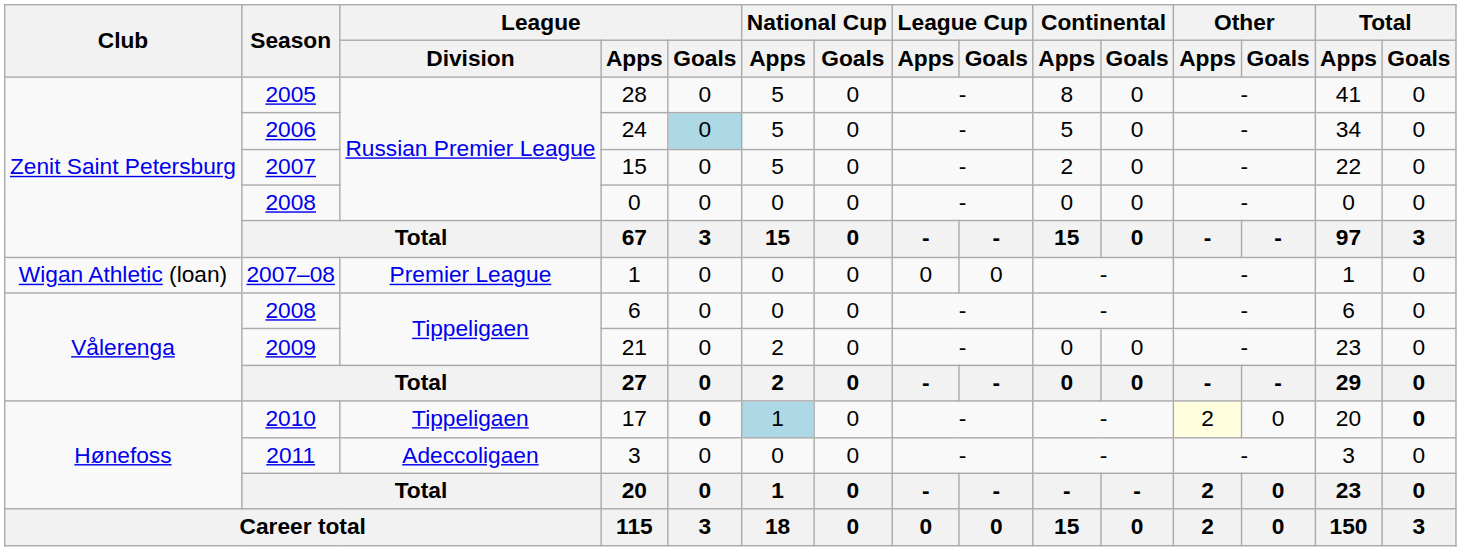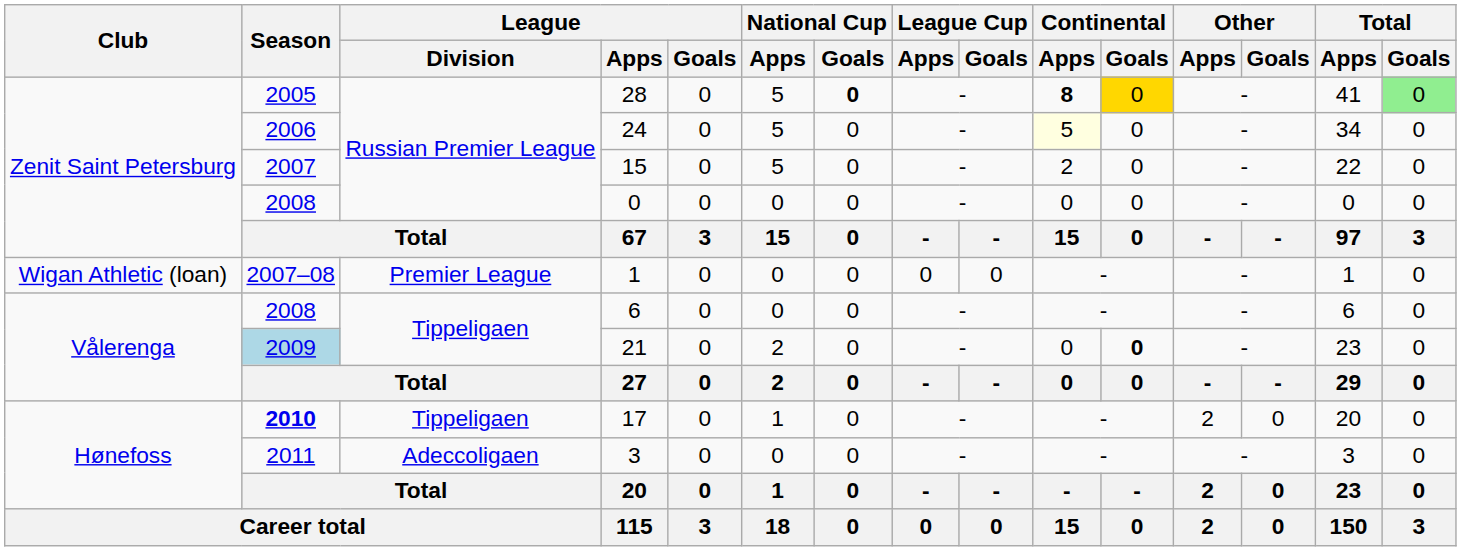(853, 94) normal -> (853, 94) bold
(1067, 94) normal -> (1067, 94) bold
(1137, 94) no background -> (1137, 94) gold background
(1419, 94) no background -> (1419, 94) lightgreen background
(705, 130) lightblue background -> (705, 130) no background
(1067, 130) no background -> (1067, 130) lightyellow background
(291, 346) no background -> (291, 346) lightblue background
(1137, 346) normal -> (1137, 346) bold
(291, 418) normal -> (291, 418) bold
(705, 418) bold -> (705, 418) normal
(778, 418) lightblue background -> (778, 418) no background
(1208, 418) lightyellow background -> (1208, 418) no background
(1419, 418) bold -> (1419, 418) normal
